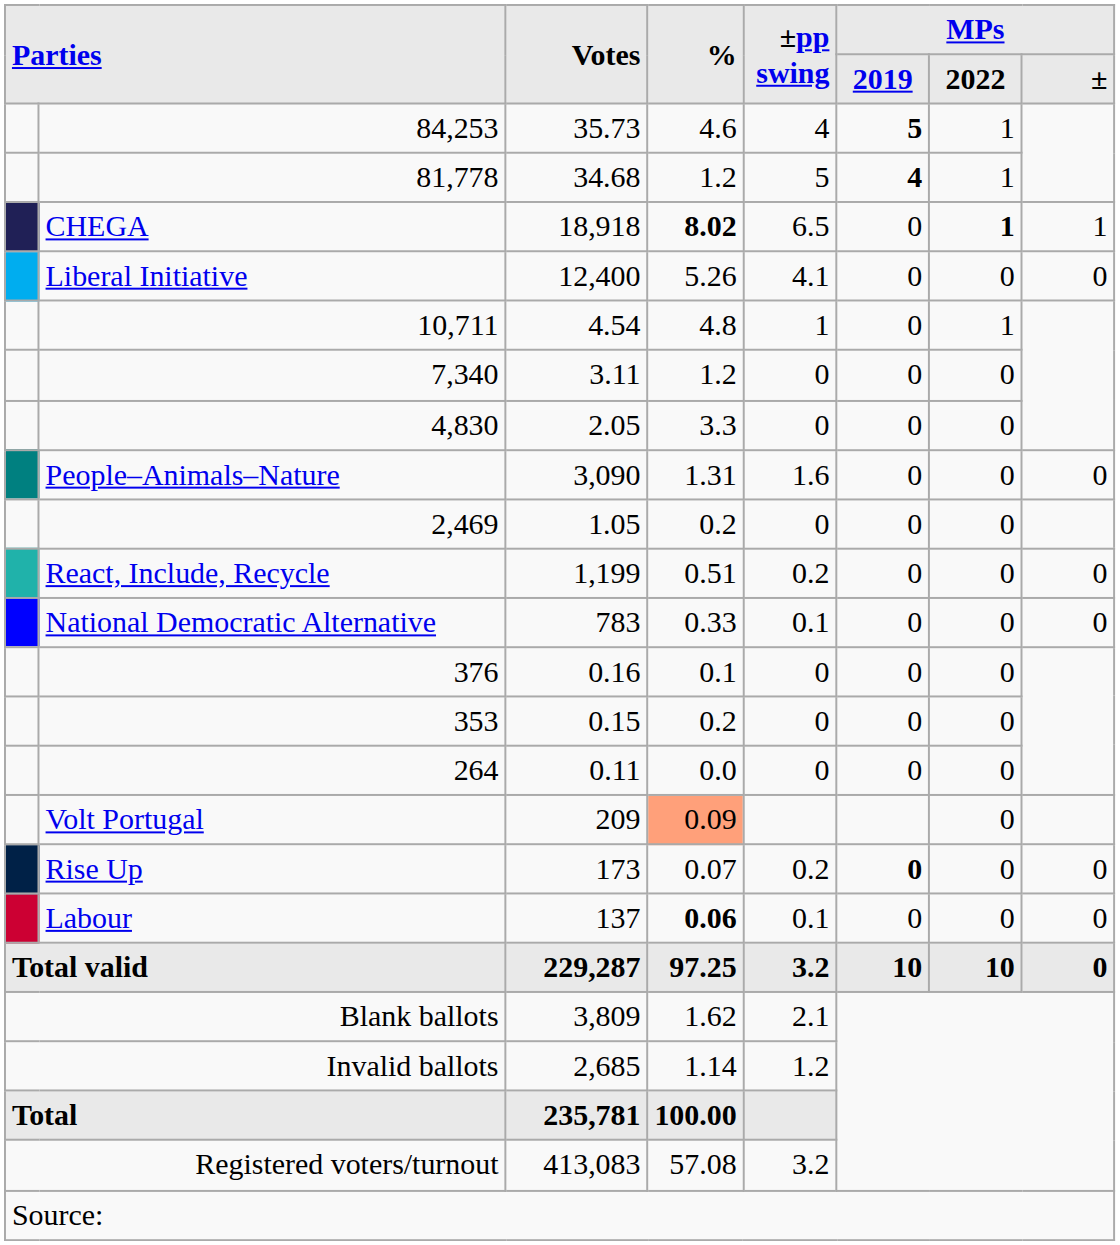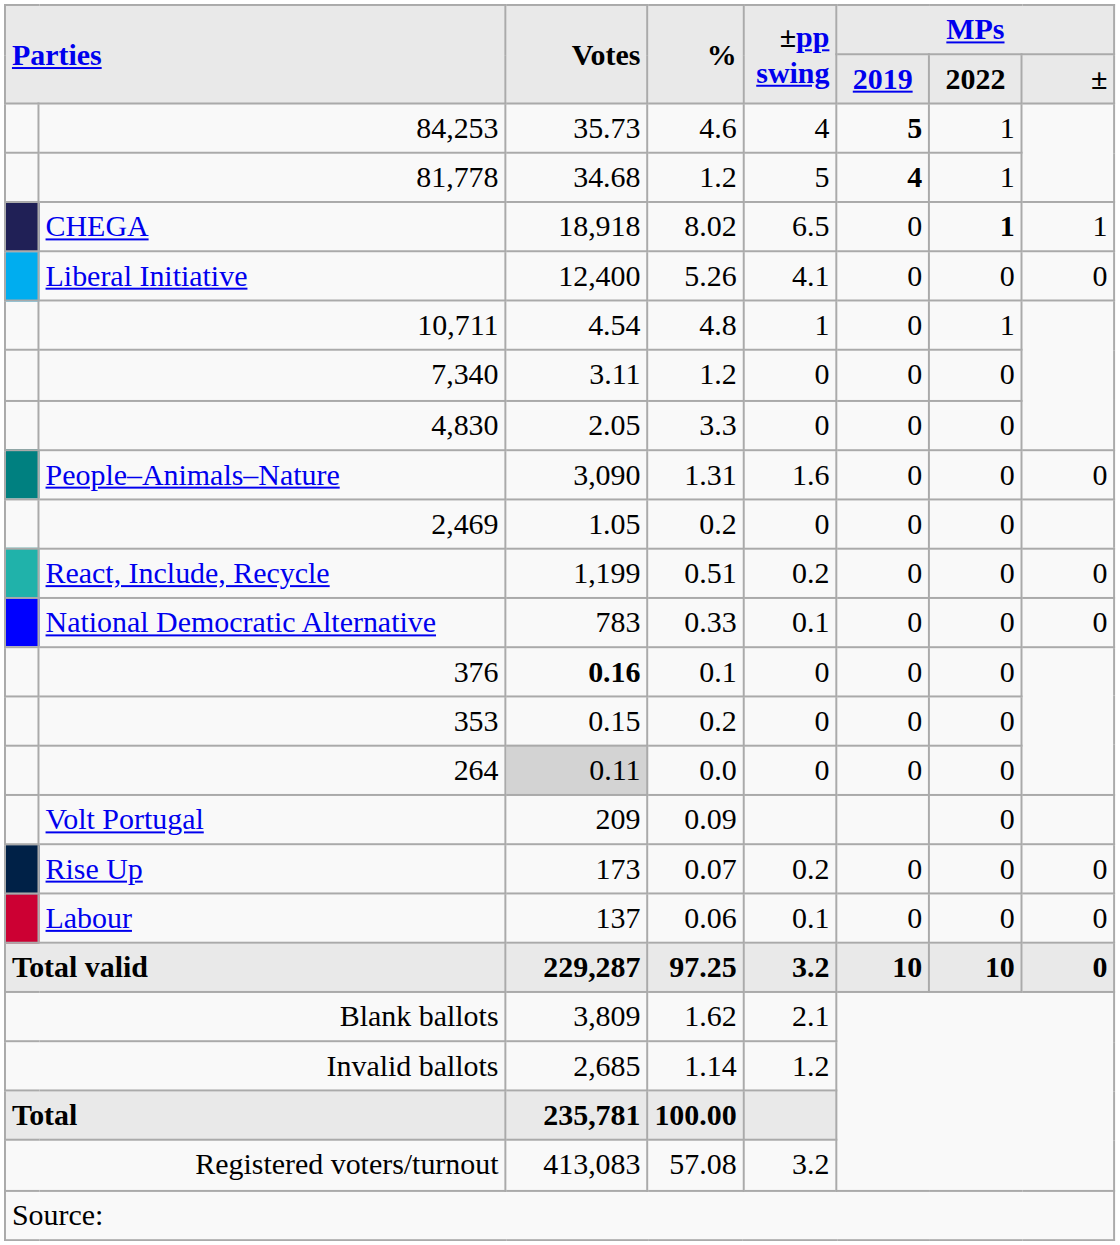(711, 226) bold -> (711, 226) normal
(614, 671) normal -> (614, 671) bold
(615, 769) no background -> (615, 769) lightgrey background
(711, 819) lightsalmon background -> (711, 819) no background
(915, 868) bold -> (915, 868) normal
(711, 918) bold -> (711, 918) normal
